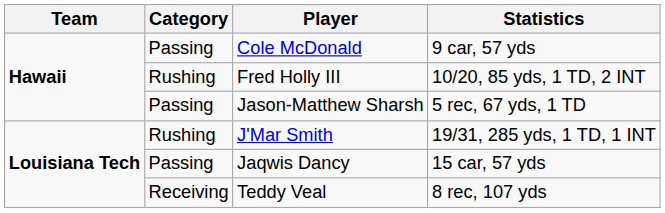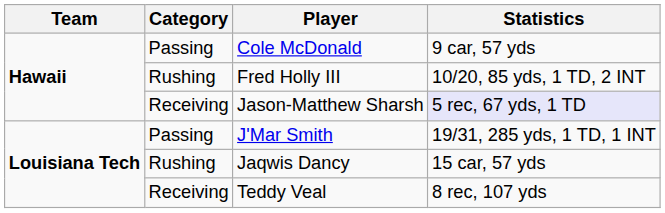(181, 105) Passing -> (189, 105) Receiving
(509, 105) no background -> (509, 105) lavender background
(182, 134) Rushing -> (181, 134) Passing
(181, 163) Passing -> (182, 163) Rushing
